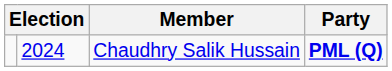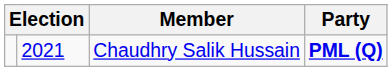(43, 50) 2024 -> (43, 50) 2021
